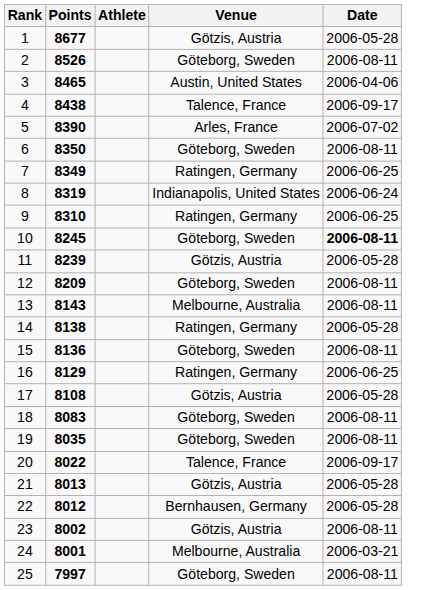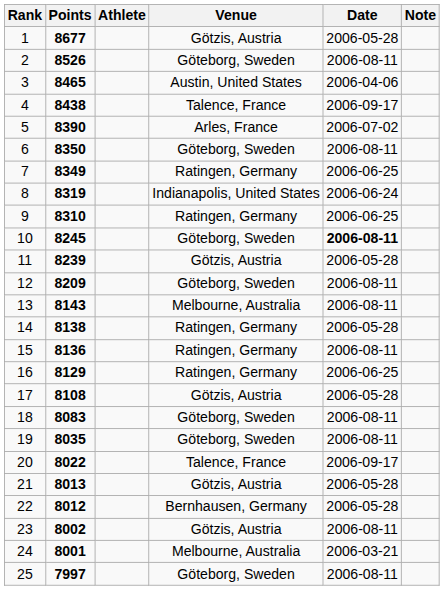+ column: (420, 15)
(236, 350) Göteborg, Sweden -> (236, 350) Ratingen, Germany
